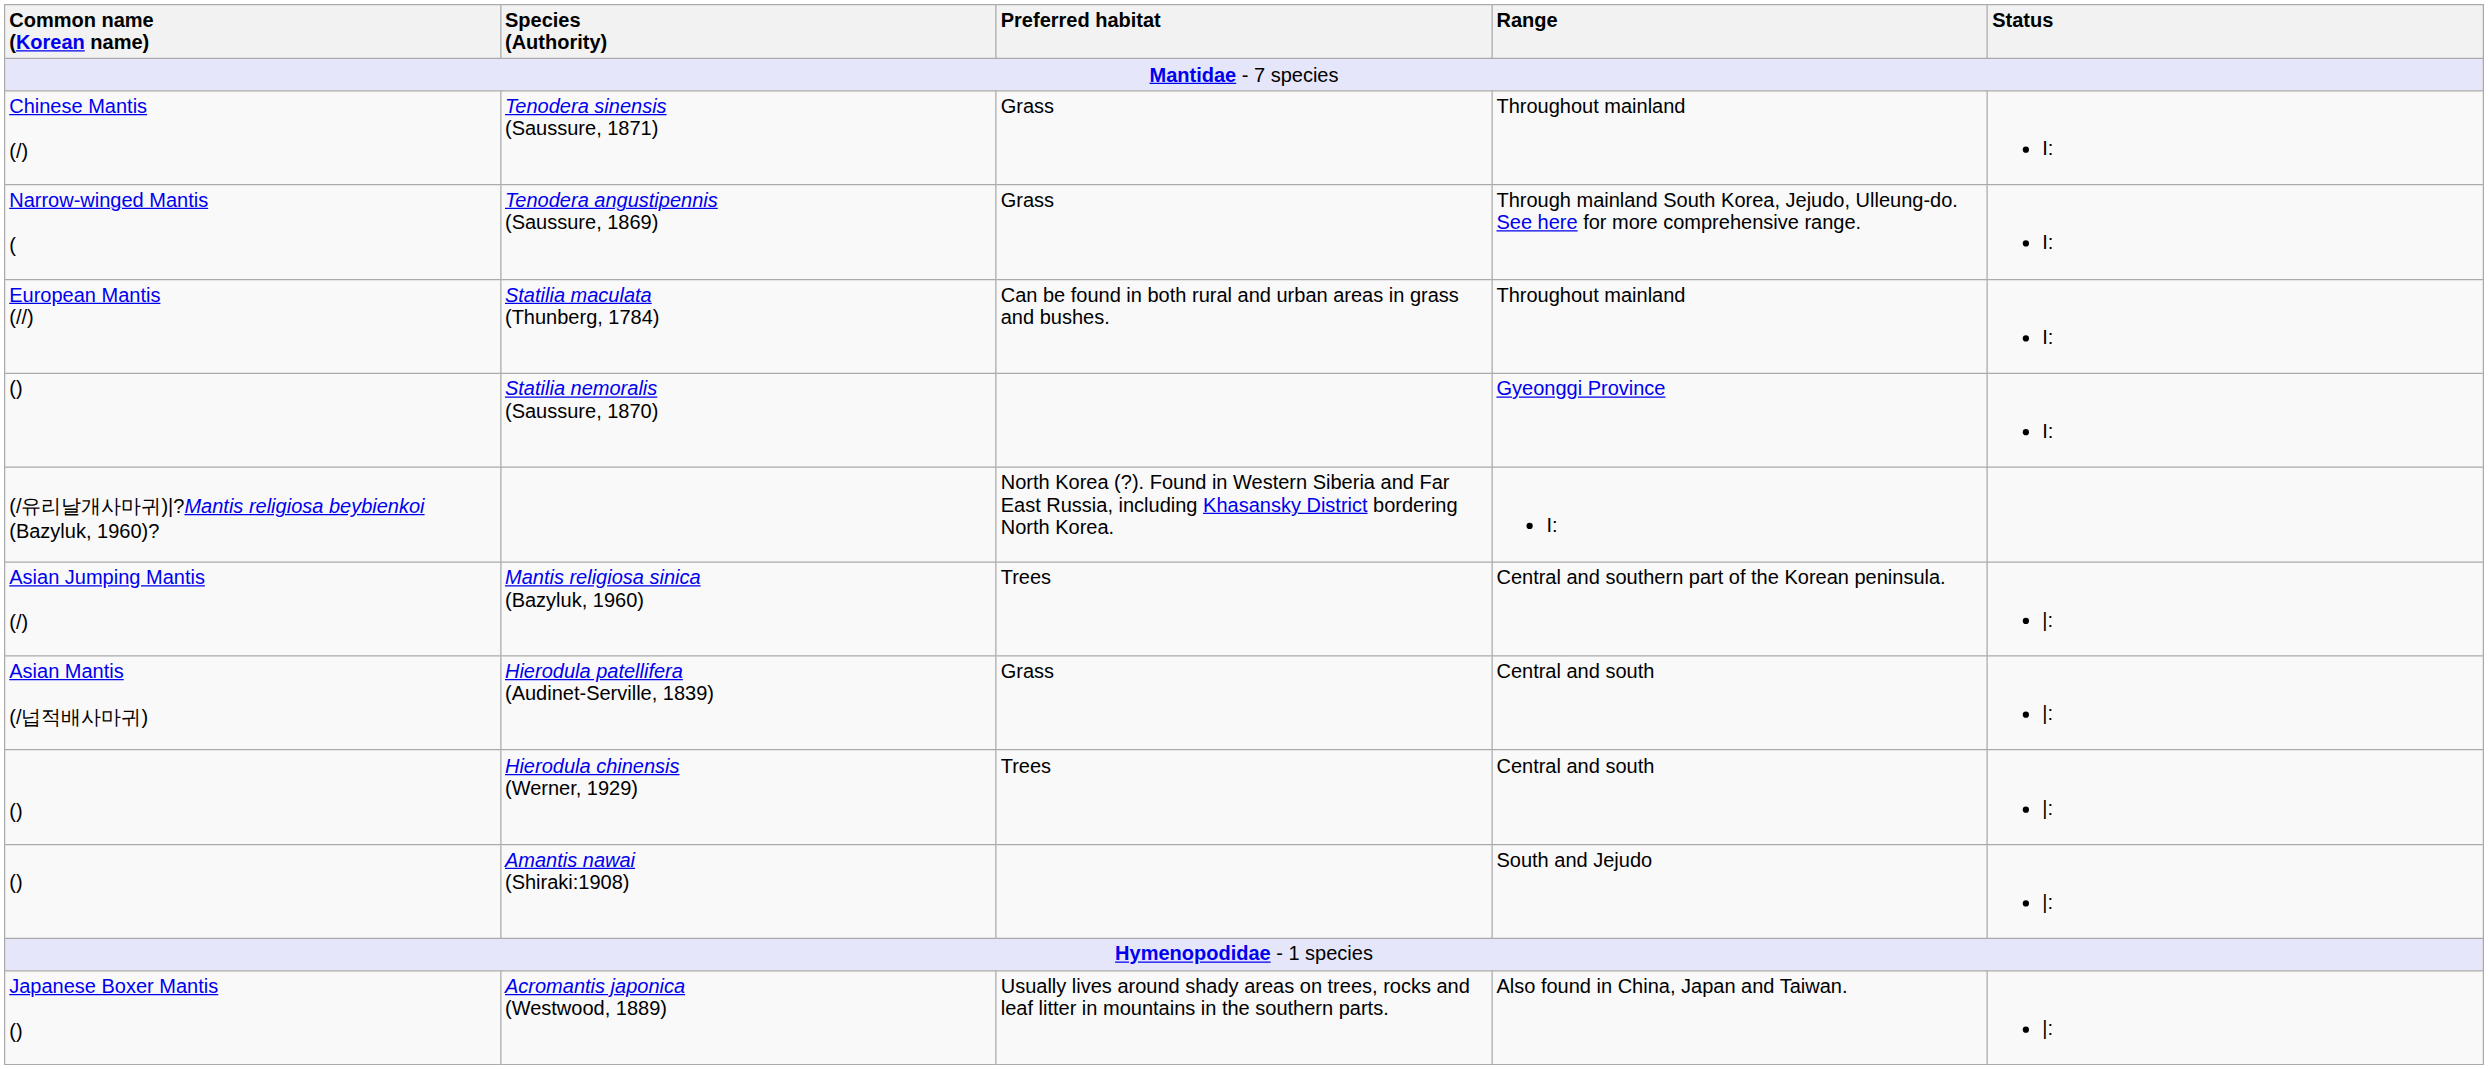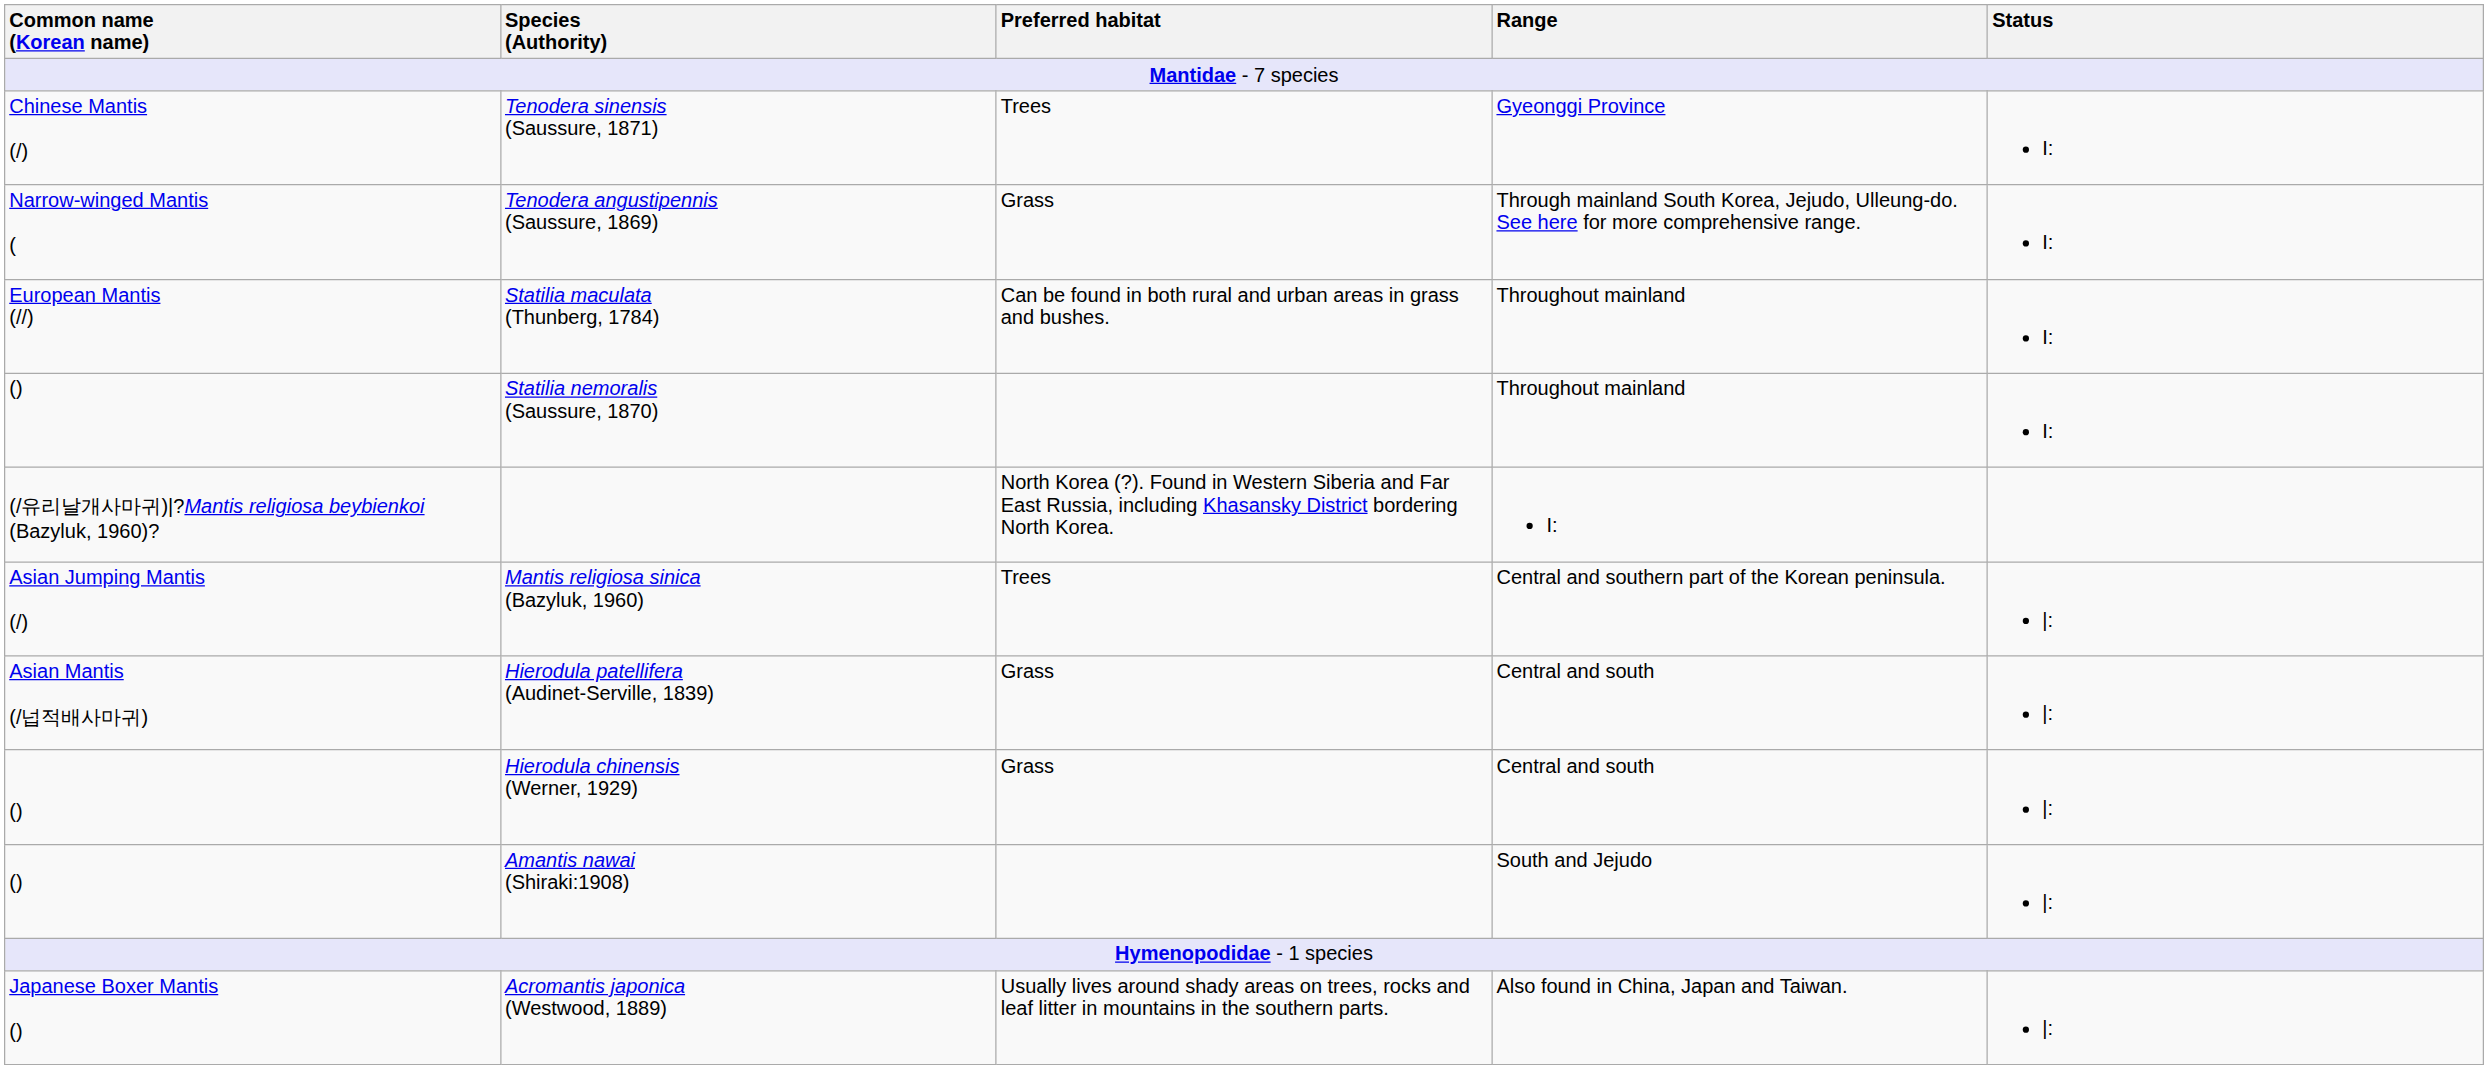(1027, 106) Grass -> (1026, 106) Trees
(1591, 106) Throughout mainland -> (1581, 106) Gyeonggi Province
(1581, 388) Gyeonggi Province -> (1591, 388) Throughout mainland
(1026, 765) Trees -> (1027, 765) Grass
